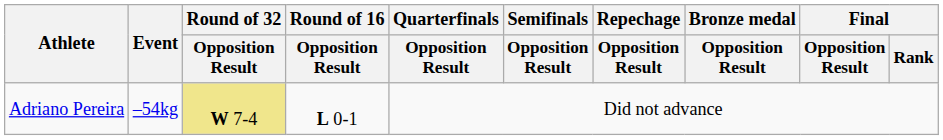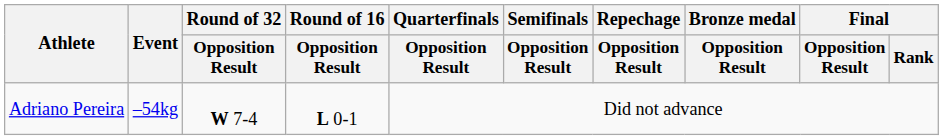(234, 119) khaki background -> (234, 119) no background
